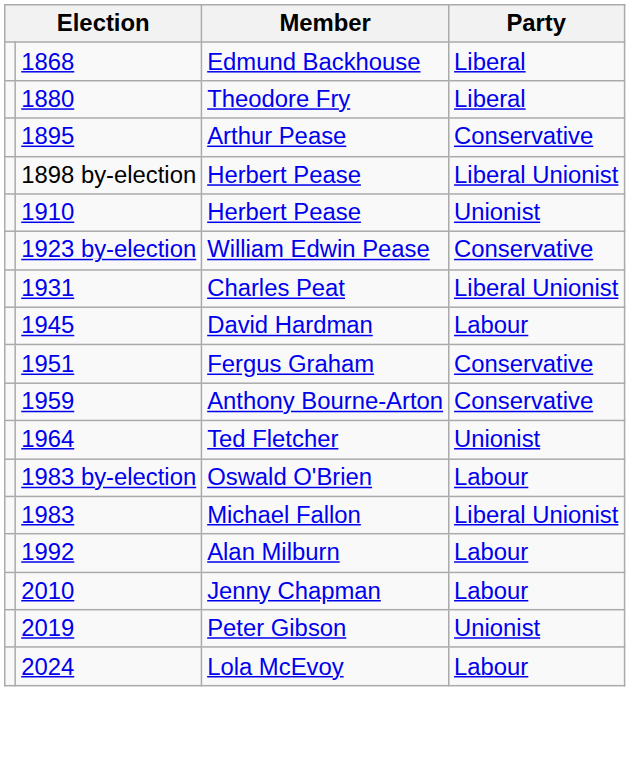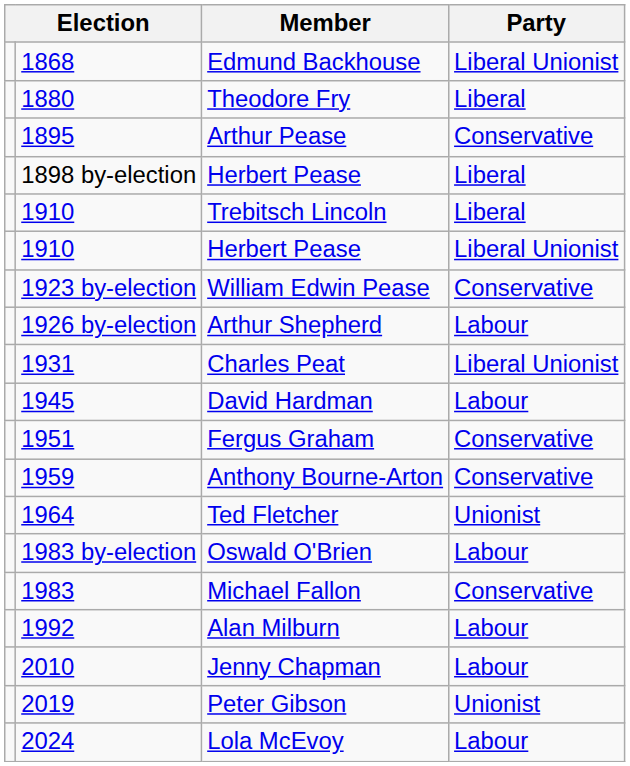(490, 61) Liberal -> (536, 61) Liberal Unionist
(536, 174) Liberal Unionist -> (490, 174) Liberal
+ row: (48, 212)
(497, 212) Unionist -> (536, 250) Liberal Unionist
+ row: (109, 325)
(536, 514) Liberal Unionist -> (524, 590) Conservative
